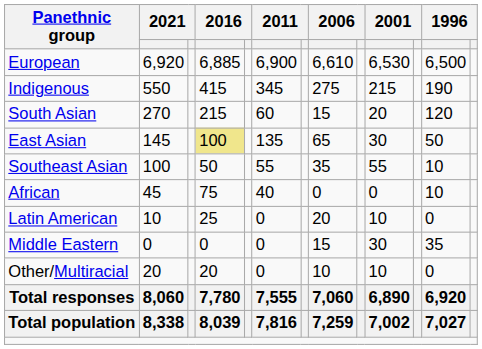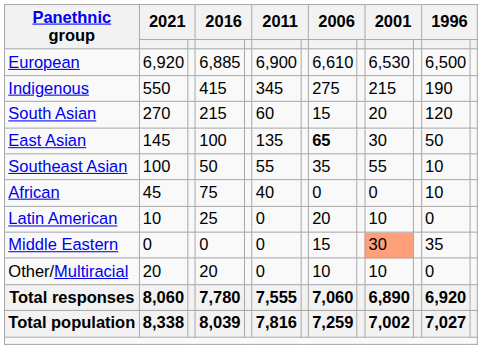(213, 140) khaki background -> (213, 140) no background
(321, 140) normal -> (321, 140) bold
(378, 245) no background -> (378, 245) lightsalmon background
